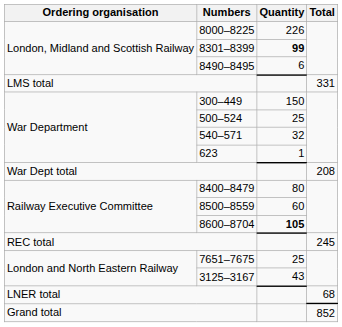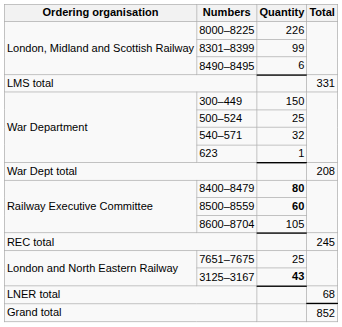(298, 48) bold -> (298, 48) normal
(298, 189) normal -> (298, 189) bold
(298, 206) normal -> (298, 206) bold
(295, 224) bold -> (295, 224) normal
(298, 276) normal -> (298, 276) bold
